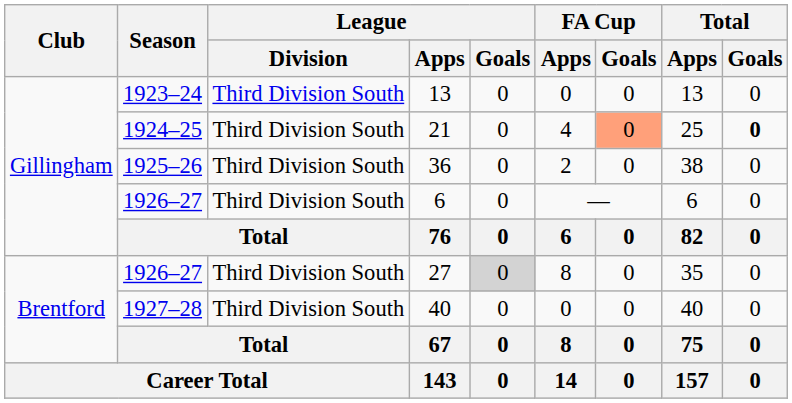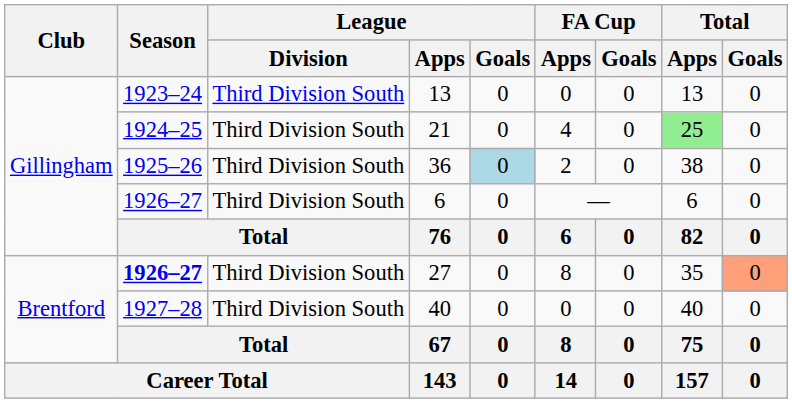(629, 129) lightsalmon background -> (629, 129) no background
(692, 129) no background -> (692, 129) lightgreen background
(755, 129) bold -> (755, 129) normal
(503, 165) no background -> (503, 165) lightblue background
(163, 272) normal -> (163, 272) bold
(503, 272) lightgrey background -> (503, 272) no background
(755, 272) no background -> (755, 272) lightsalmon background
